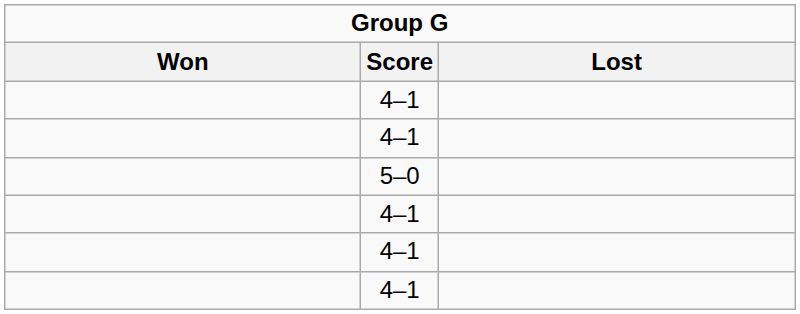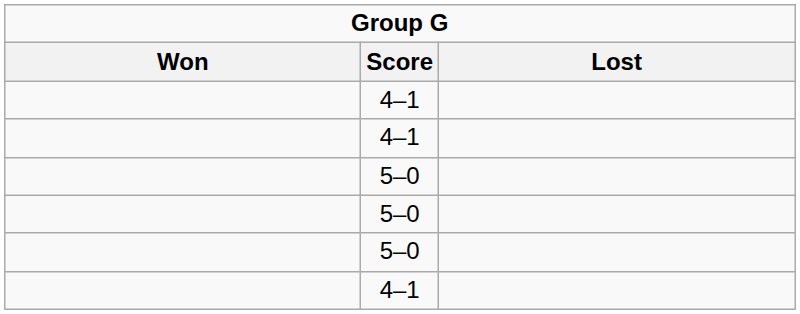(400, 213) 4–1 -> (400, 213) 5–0
(400, 251) 4–1 -> (400, 251) 5–0
